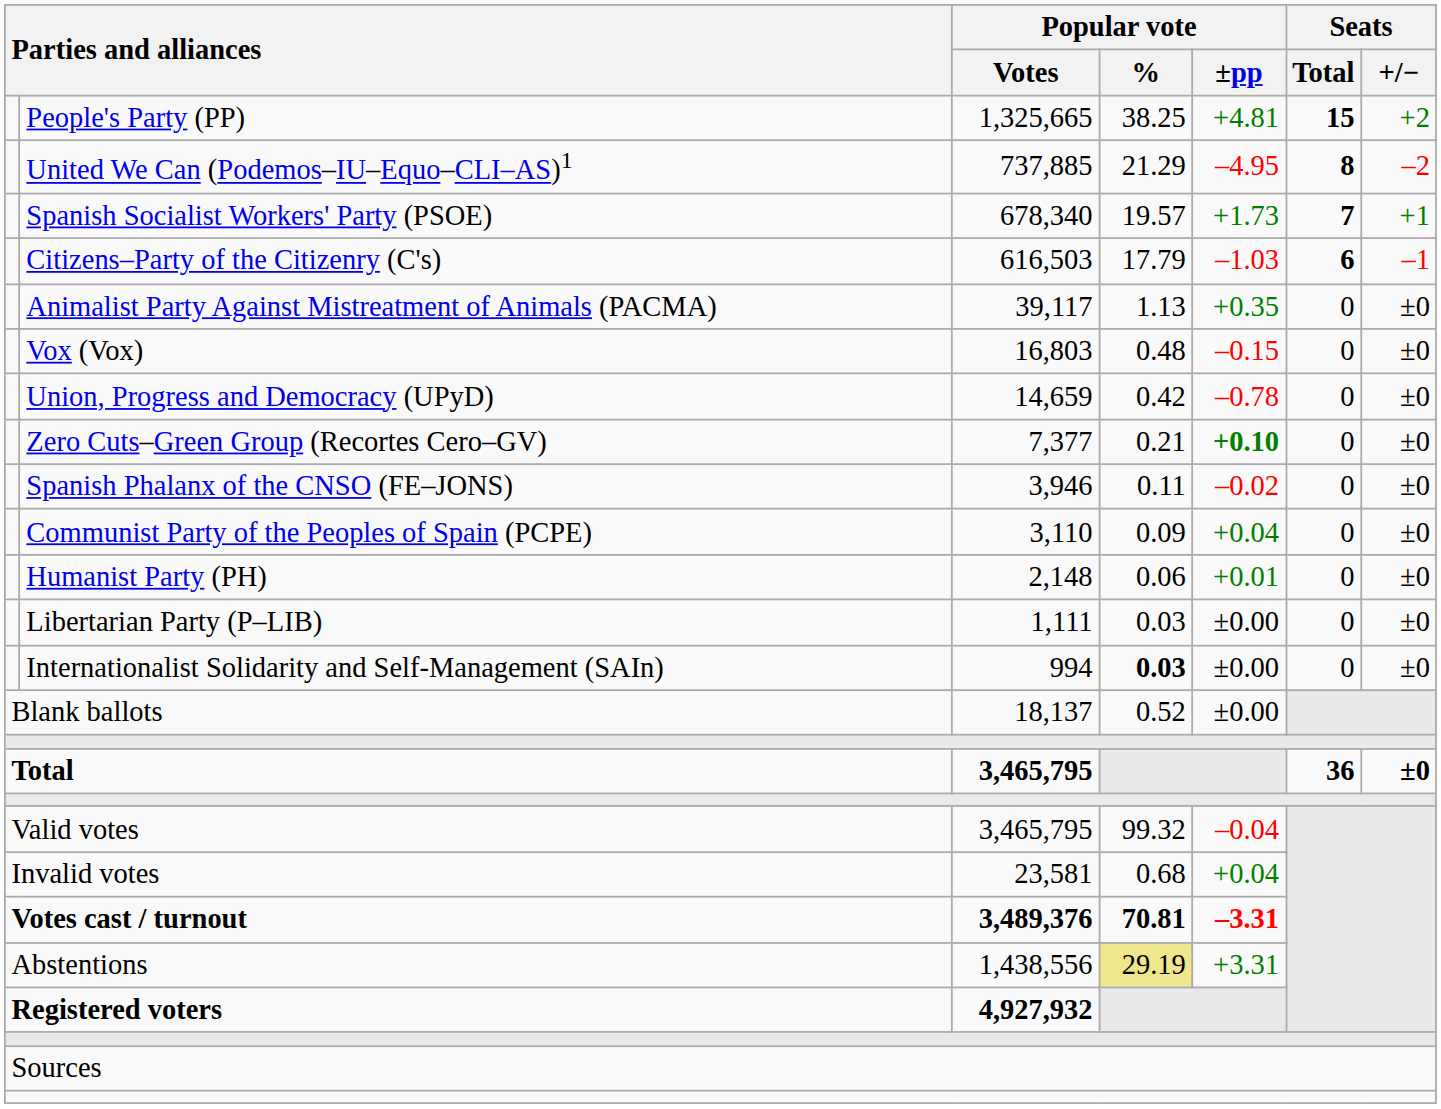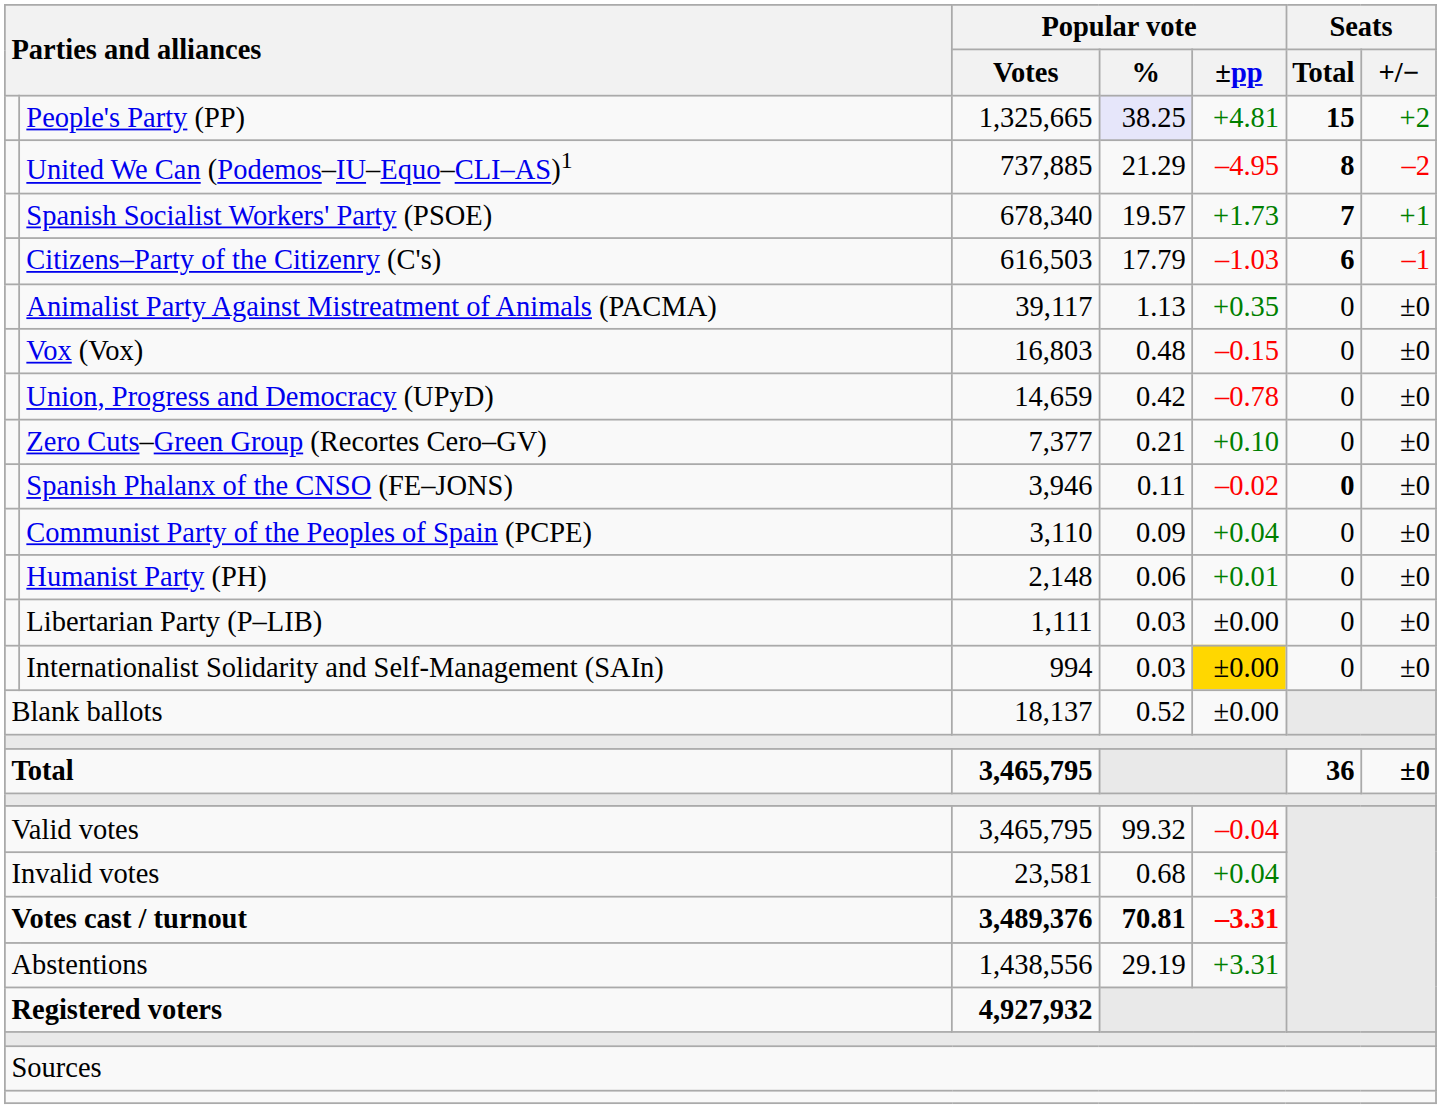(1154, 117) no background -> (1154, 117) lavender background
(1246, 441) bold -> (1246, 441) normal
(1347, 486) normal -> (1347, 486) bold
(1161, 667) bold -> (1161, 667) normal
(1246, 667) no background -> (1246, 667) gold background
(1154, 964) khaki background -> (1154, 964) no background
